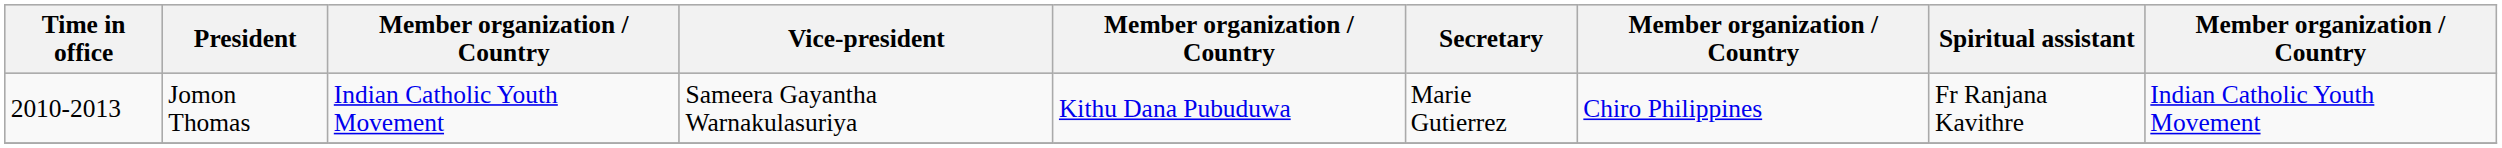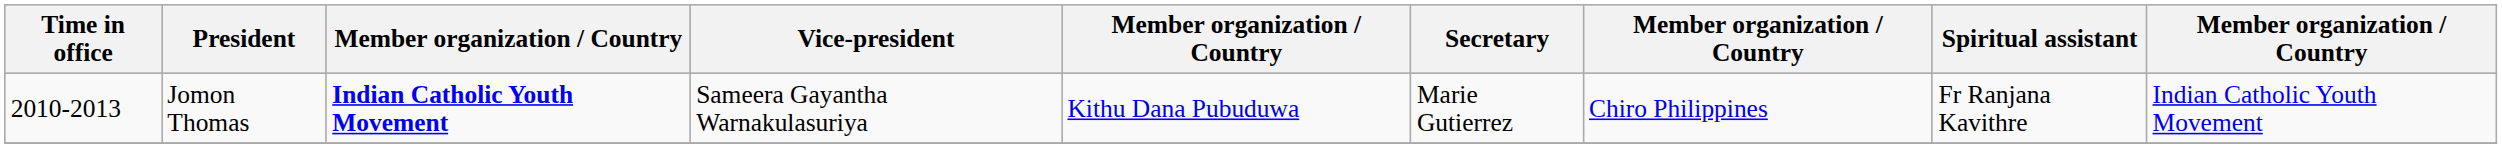(446, 107) normal -> (453, 107) bold
